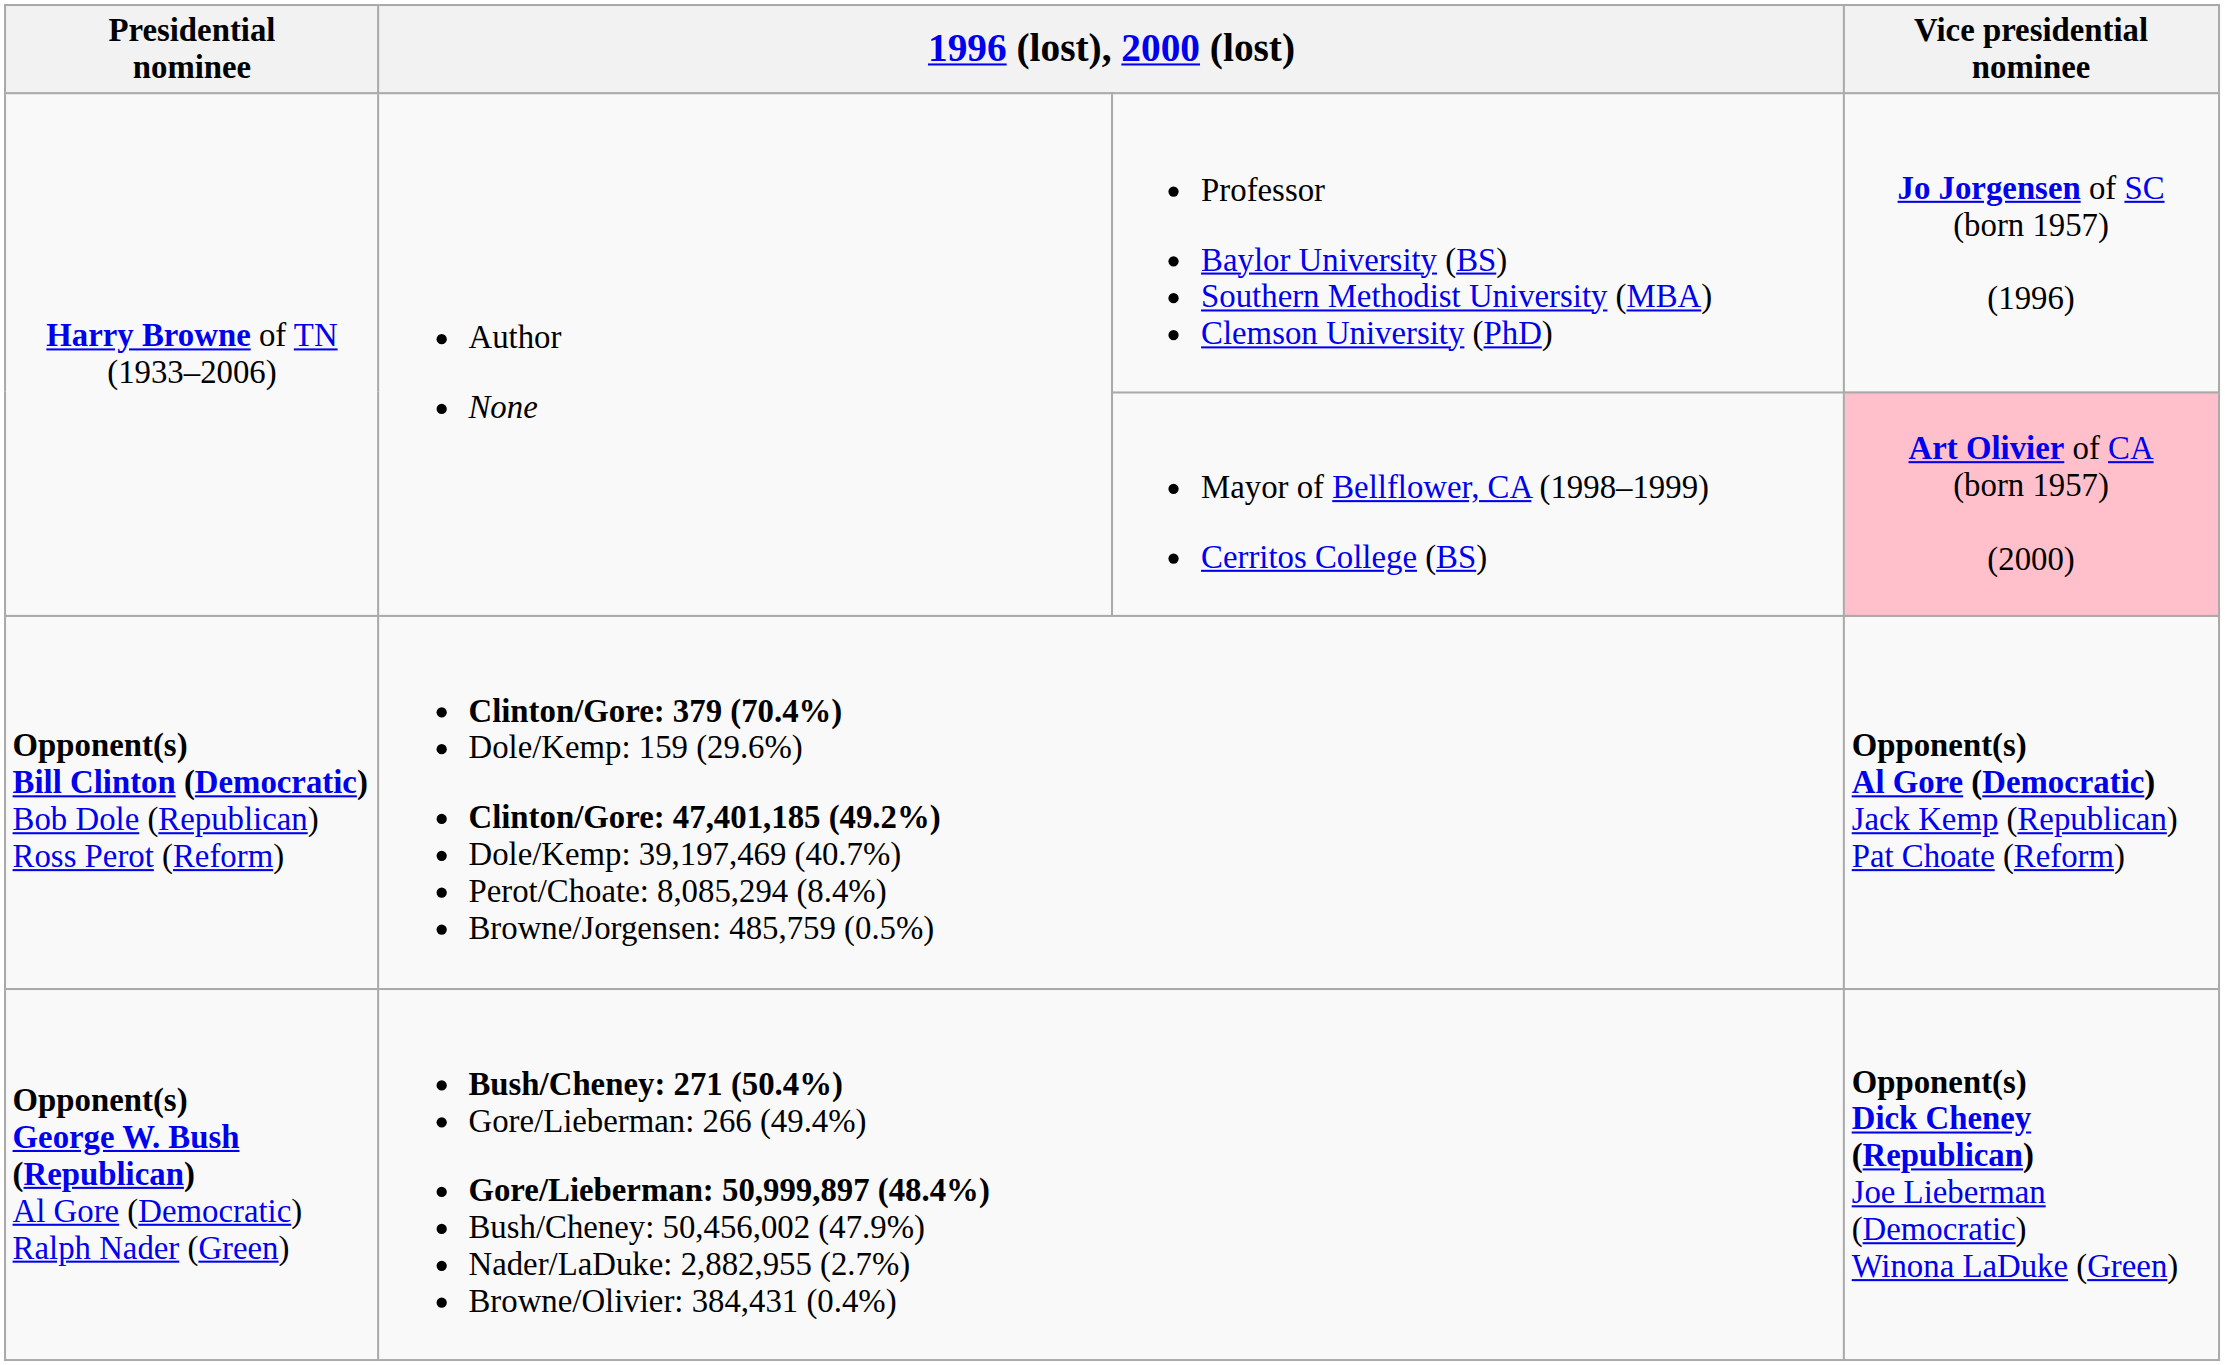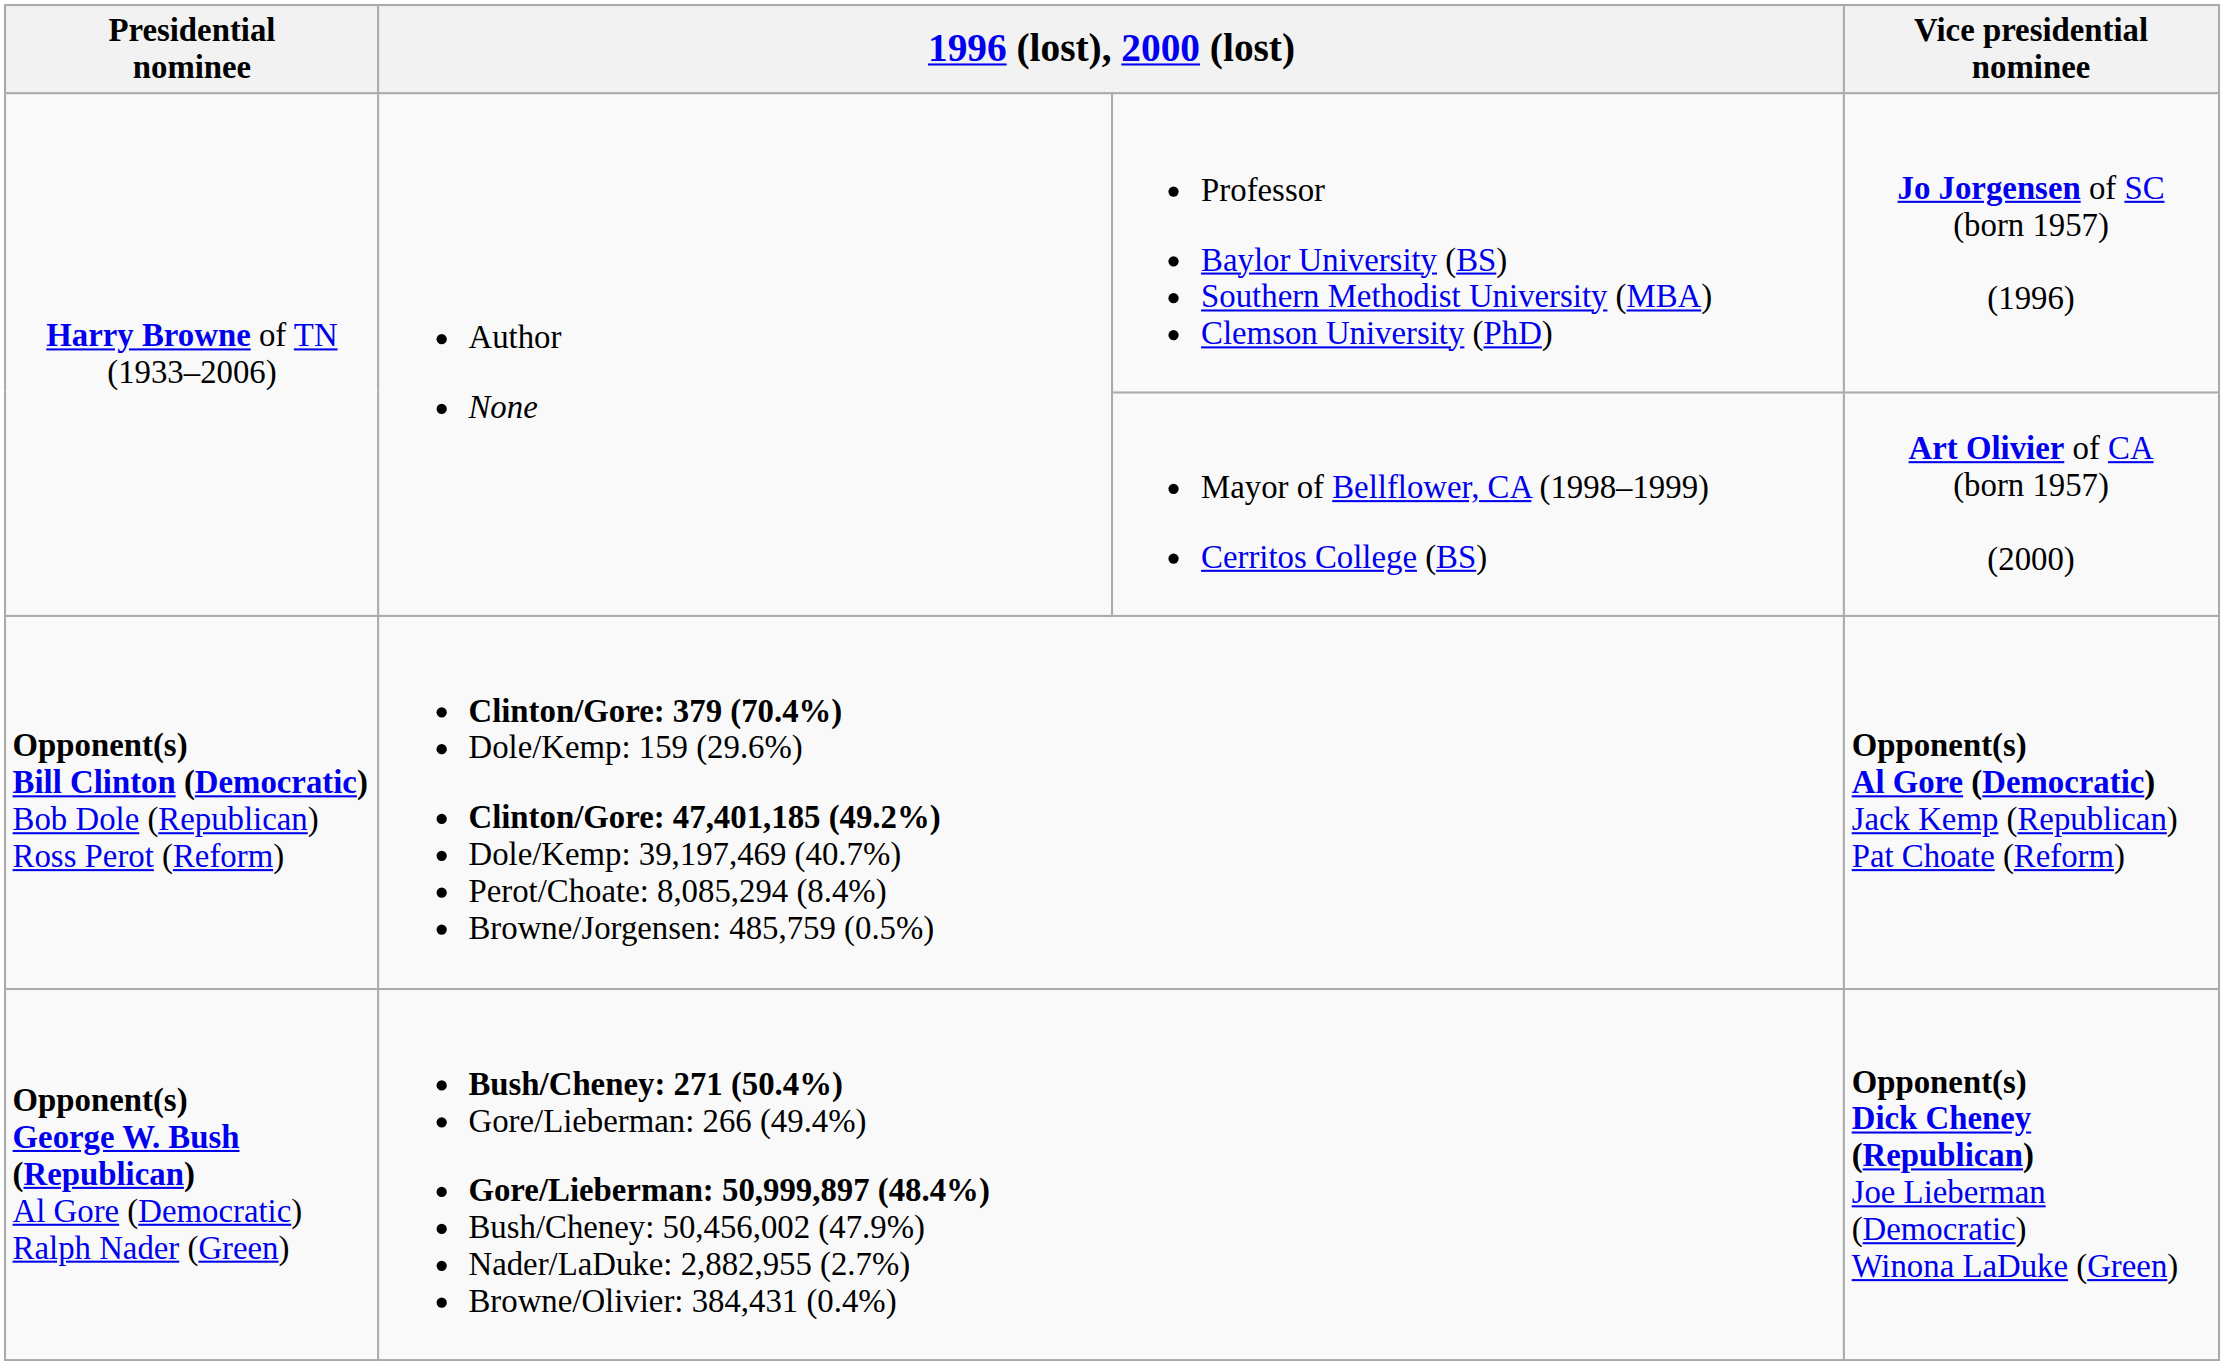(2031, 503) pink background -> (2031, 503) no background
